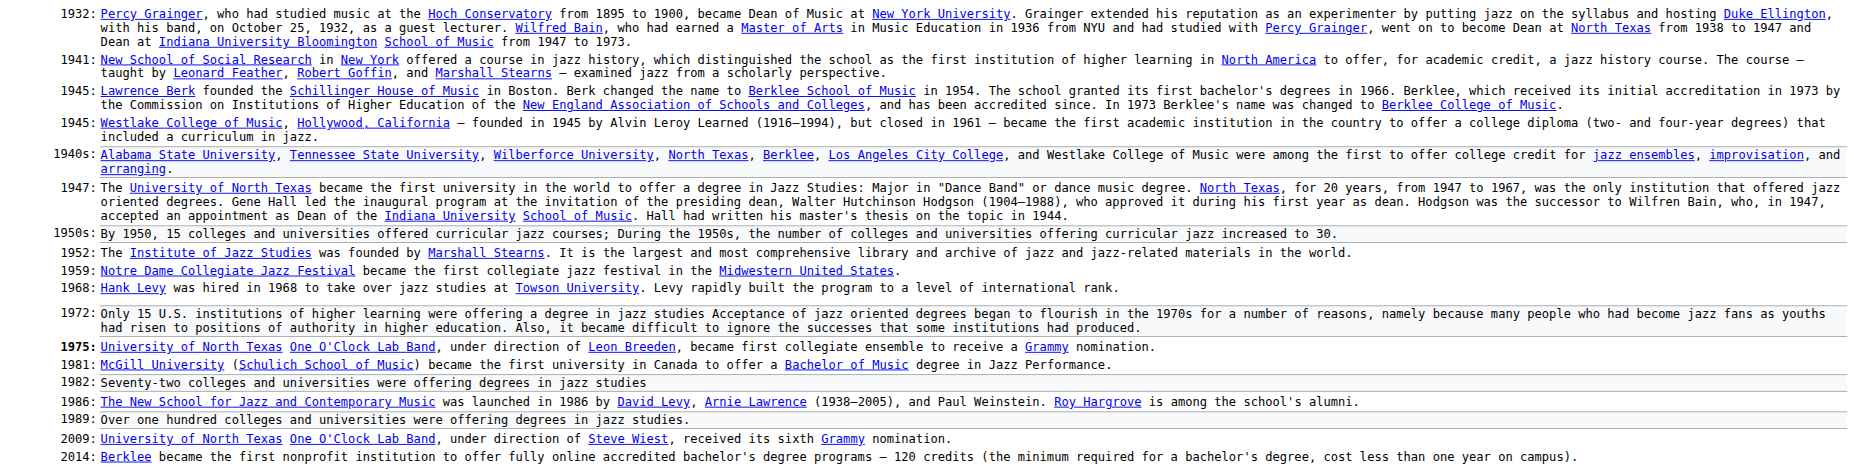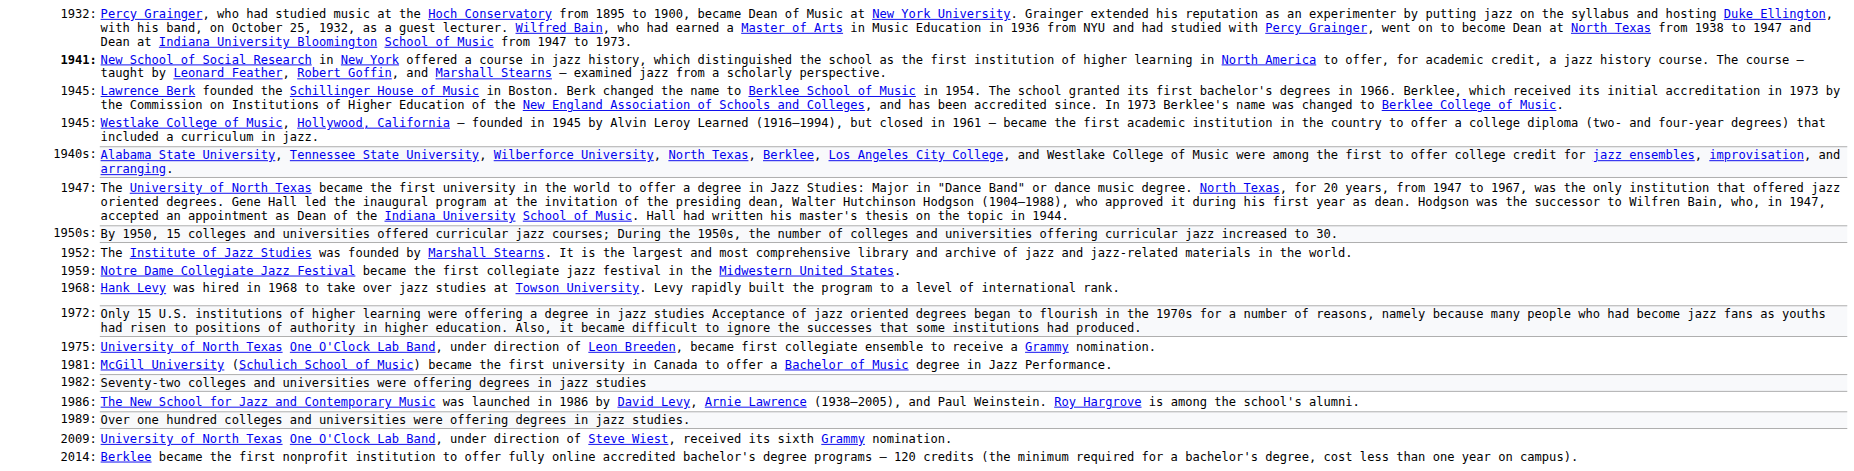(79, 59) normal -> (79, 59) bold
(79, 347) bold -> (79, 347) normal
